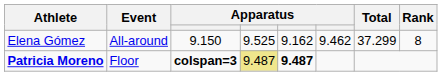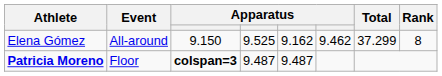(259, 61) khaki background -> (259, 61) no background
(297, 61) bold -> (297, 61) normal
